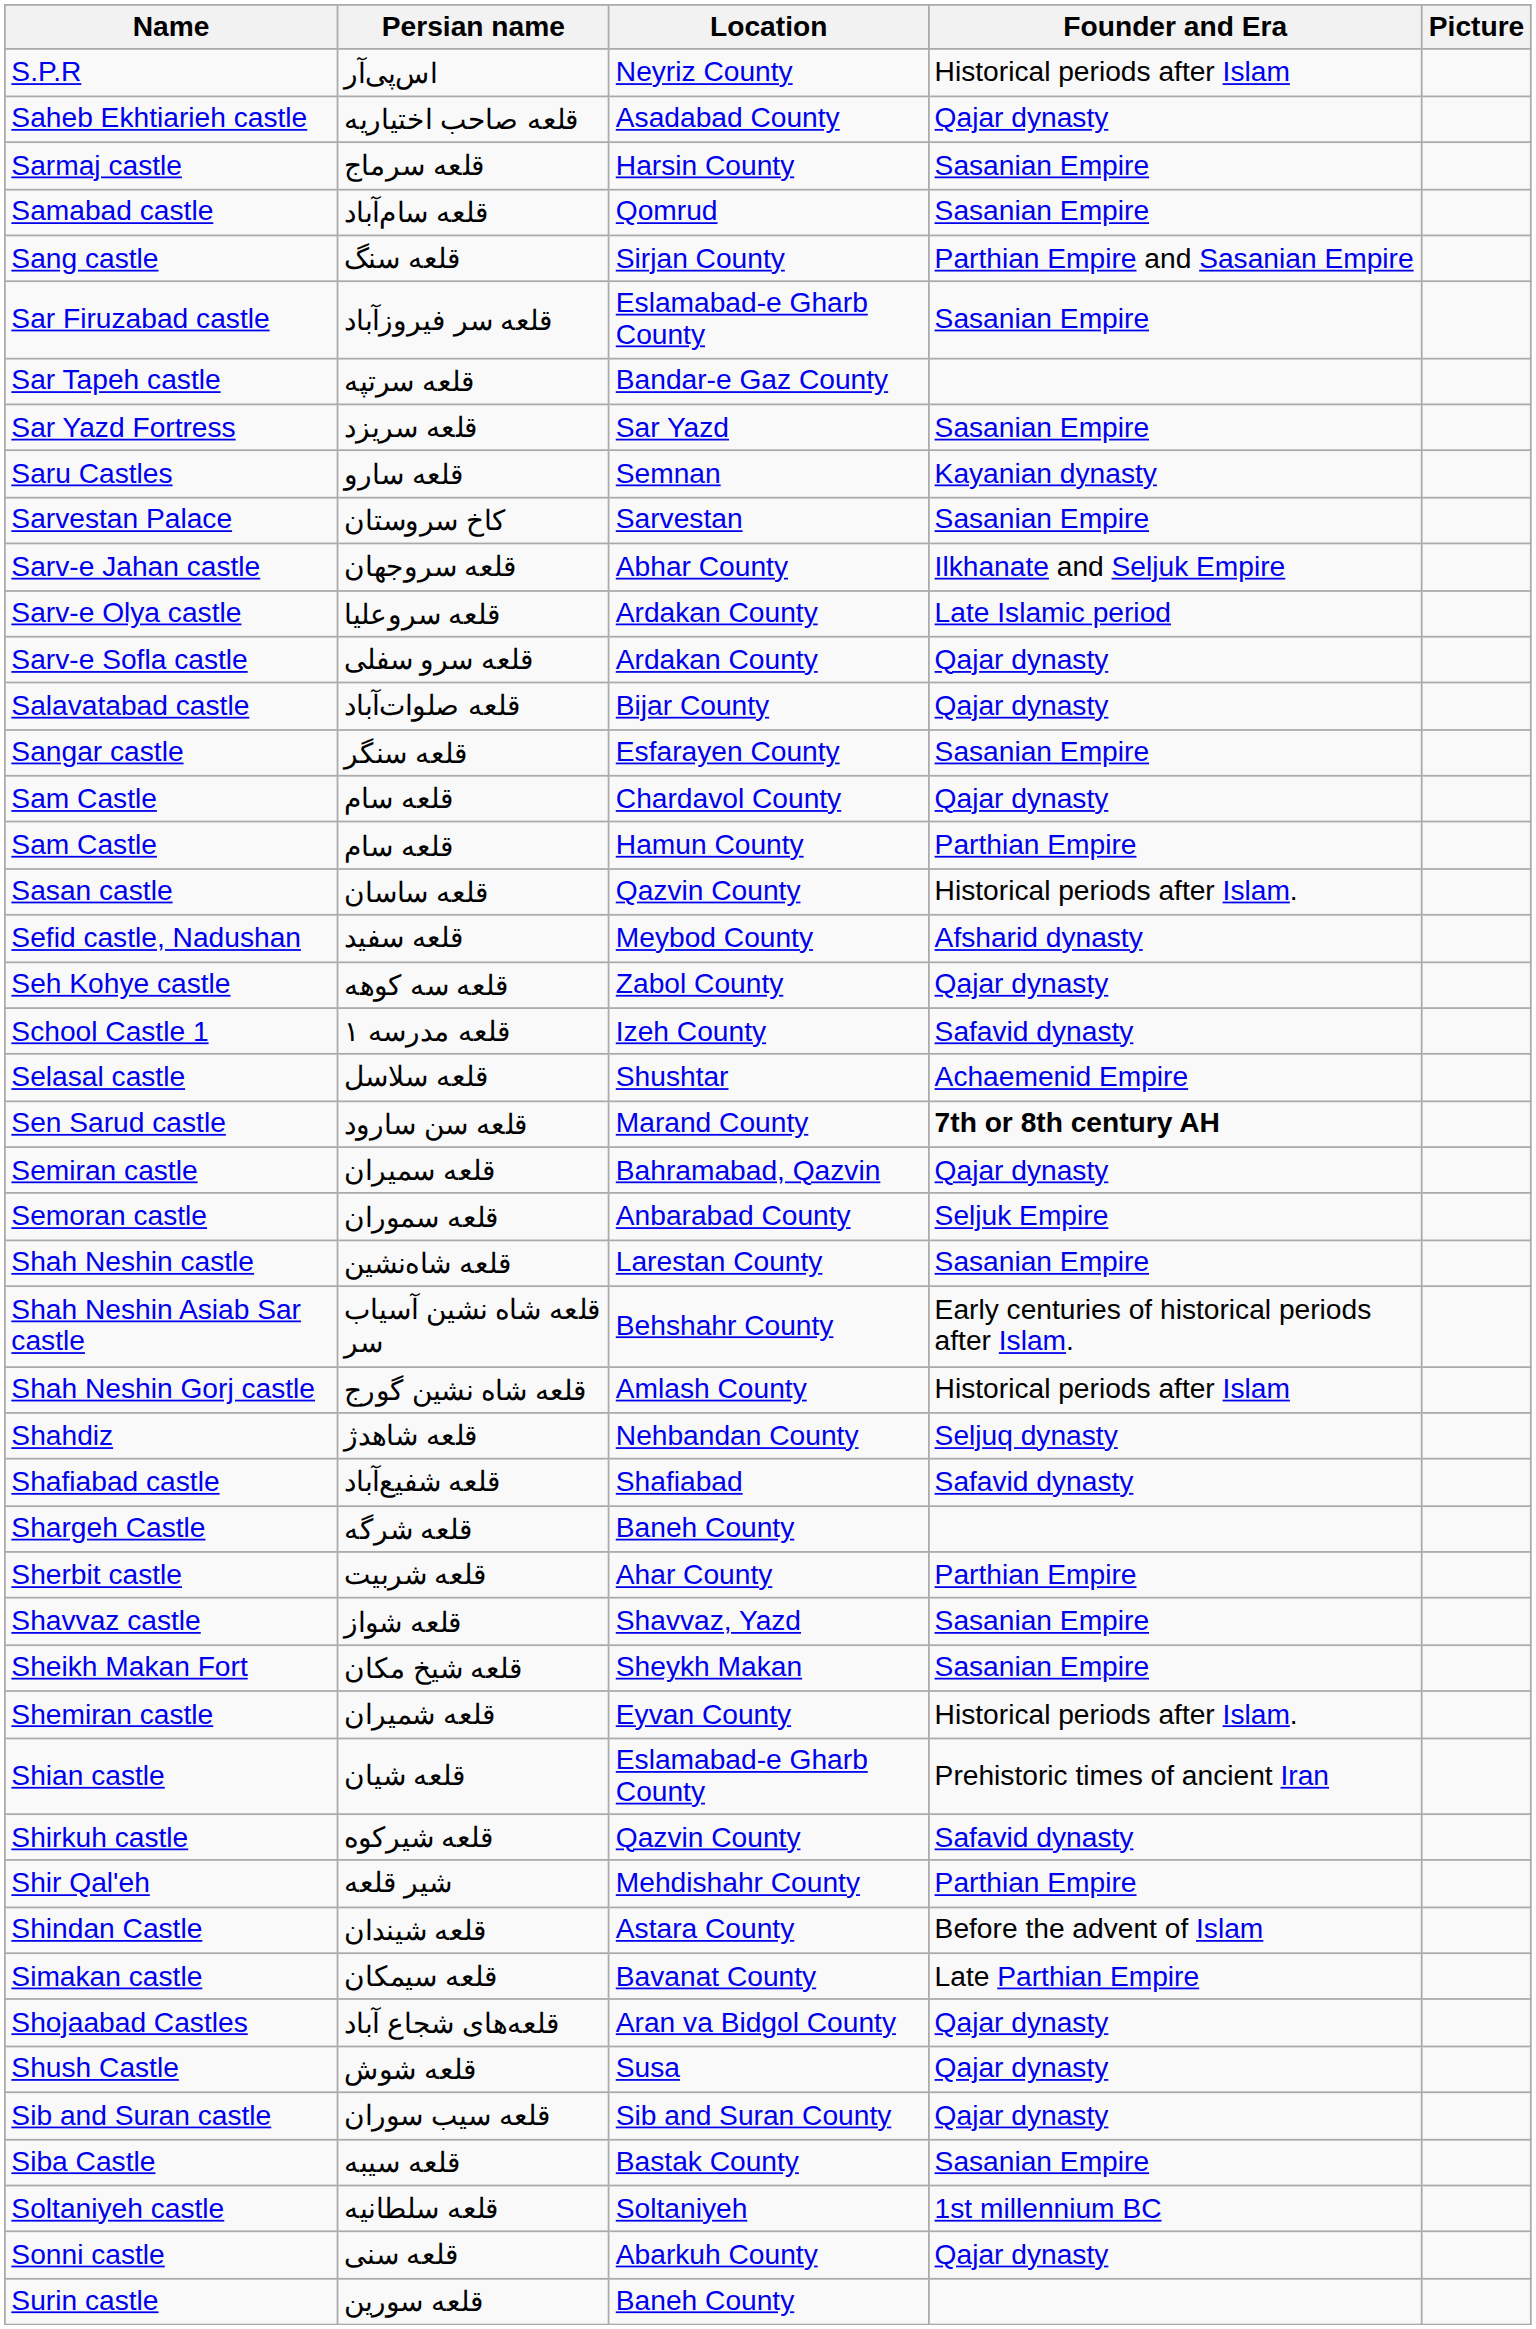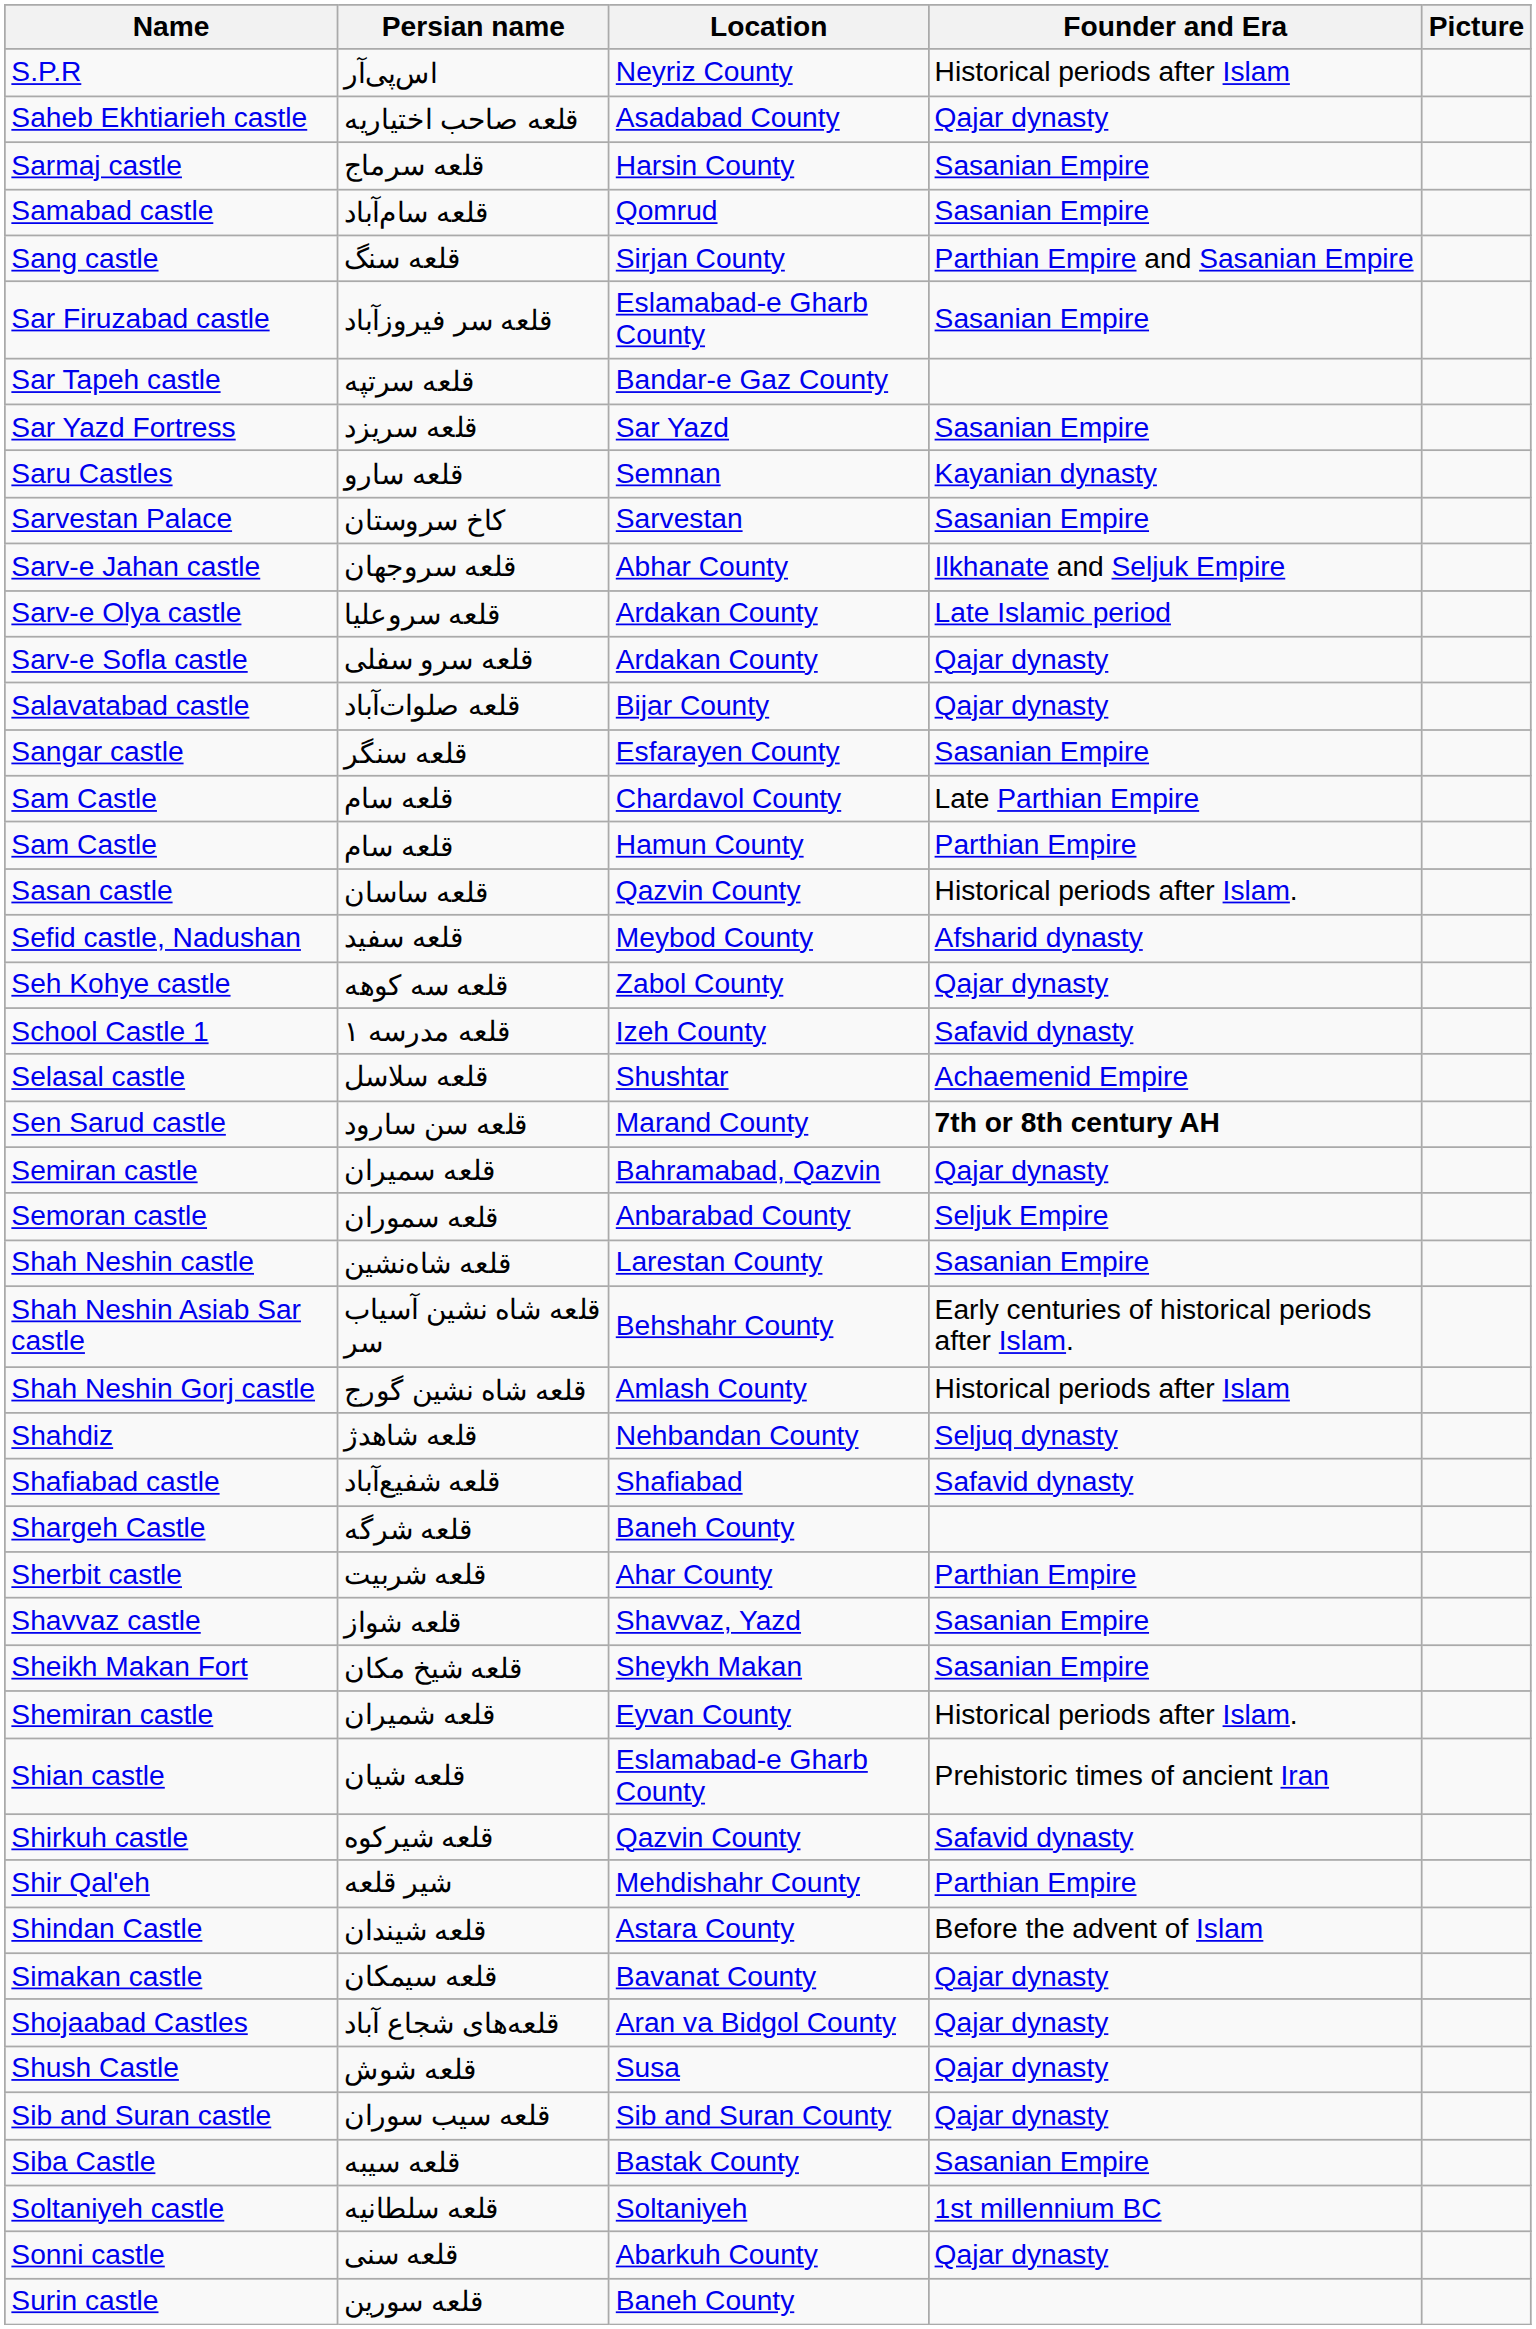(1021, 798) Qajar dynasty -> (1067, 798) Late Parthian Empire
(1067, 1976) Late Parthian Empire -> (1021, 1976) Qajar dynasty
